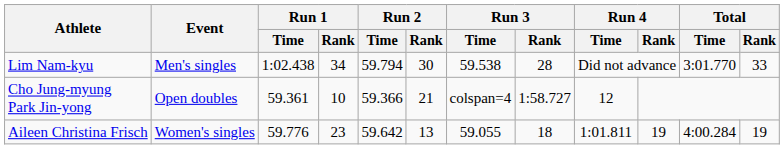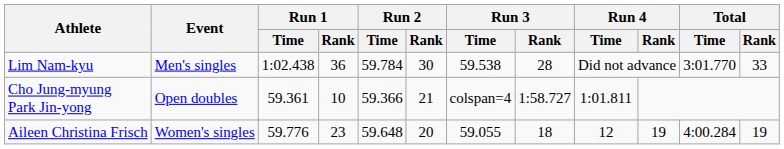(338, 65) 34 -> (338, 65) 36
(382, 65) 59.794 -> (382, 65) 59.784
(606, 98) 12 -> (606, 98) 1:01.811
(382, 132) 59.642 -> (382, 132) 59.648
(426, 132) 13 -> (426, 132) 20
(606, 132) 1:01.811 -> (606, 132) 12
